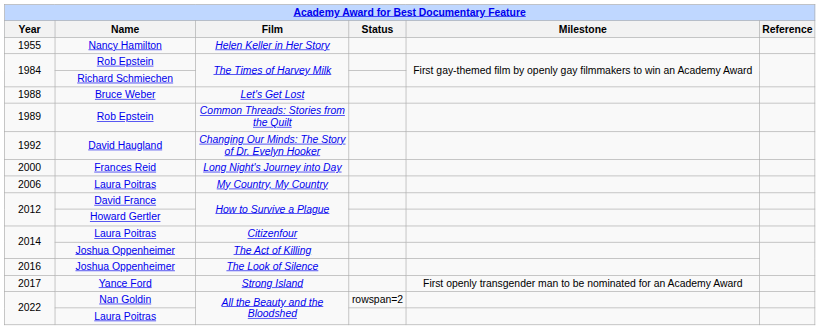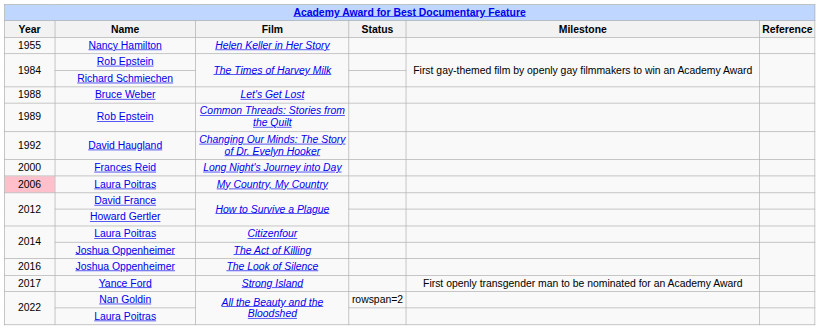(30, 184) no background -> (30, 184) pink background
